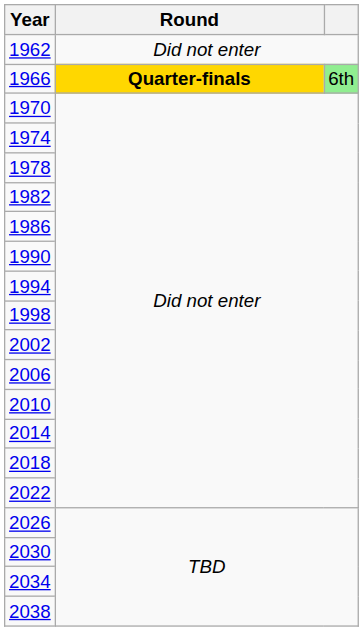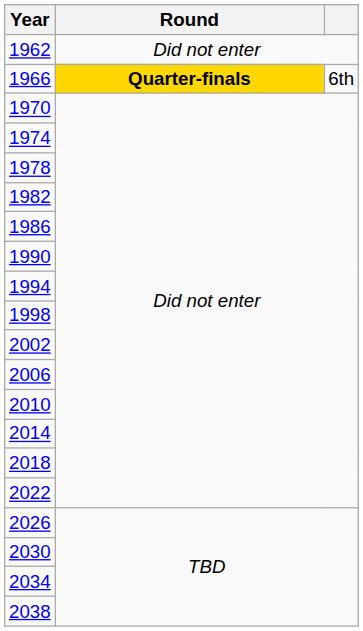(341, 79) lightgreen background -> (341, 79) no background
